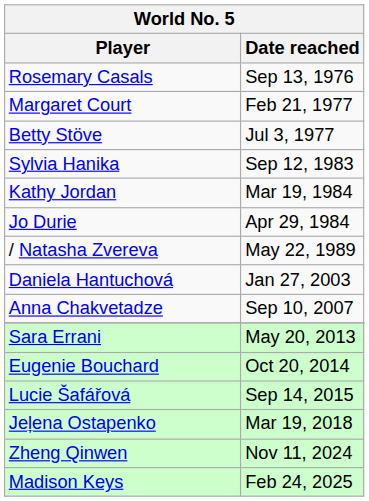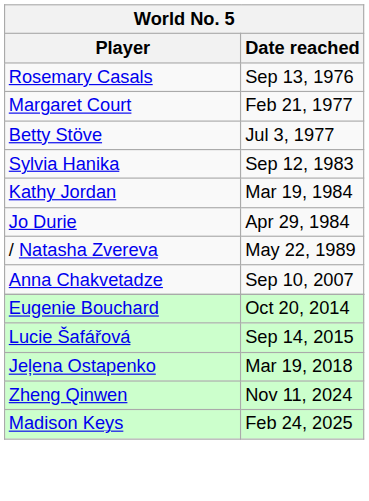- row: (91, 279)
- row: (55, 337)
